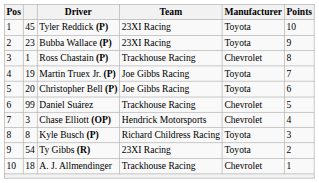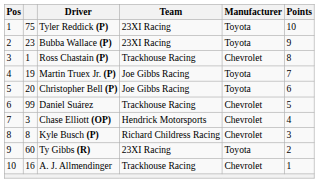(30, 27) 45 -> (30, 27) 75
(238, 135) Toyota -> (243, 135) Chevrolet
(30, 150) 54 -> (30, 150) 60
(30, 165) 18 -> (30, 165) 16
